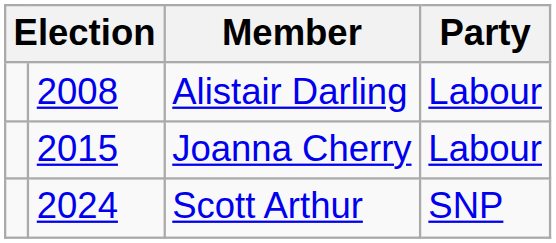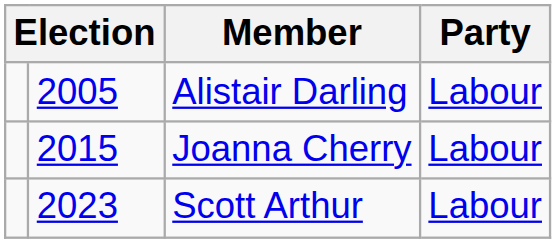(77, 91) 2008 -> (77, 91) 2005
(77, 206) 2024 -> (77, 206) 2023
(466, 206) SNP -> (485, 206) Labour
